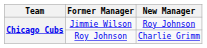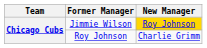(169, 24) no background -> (169, 24) gold background
